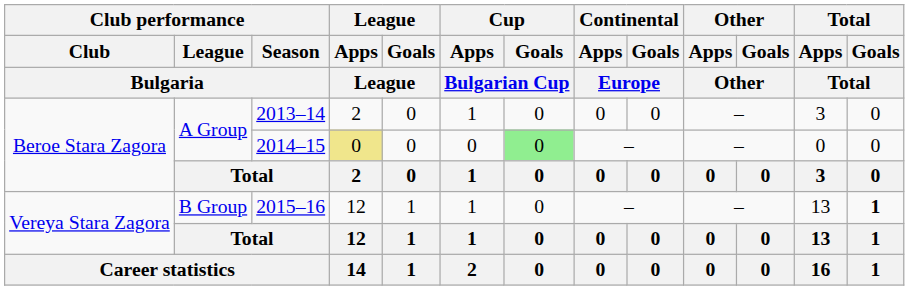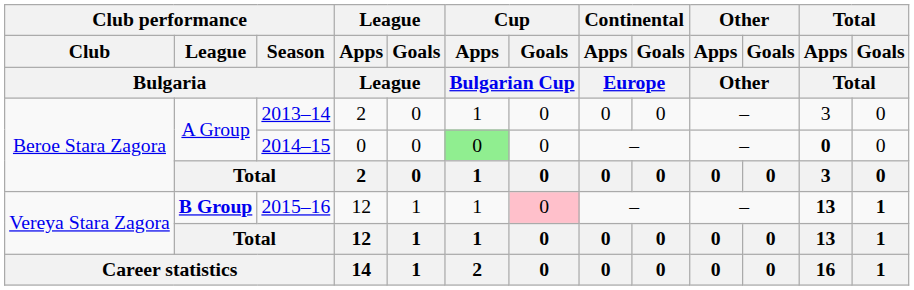(356, 144) khaki background -> (361, 144) no background
(472, 144) no background -> (477, 144) lightgreen background
(539, 144) lightgreen background -> (544, 144) no background
(820, 144) normal -> (826, 144) bold
(213, 207) normal -> (216, 207) bold
(539, 207) no background -> (544, 207) pink background
(820, 207) normal -> (826, 207) bold
